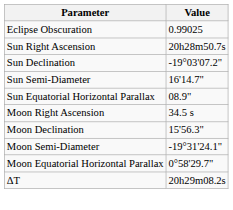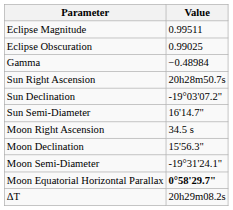+ row: (47, 29)
+ row: (23, 63)
- row: (81, 96)
(191, 163) normal -> (192, 180) bold
